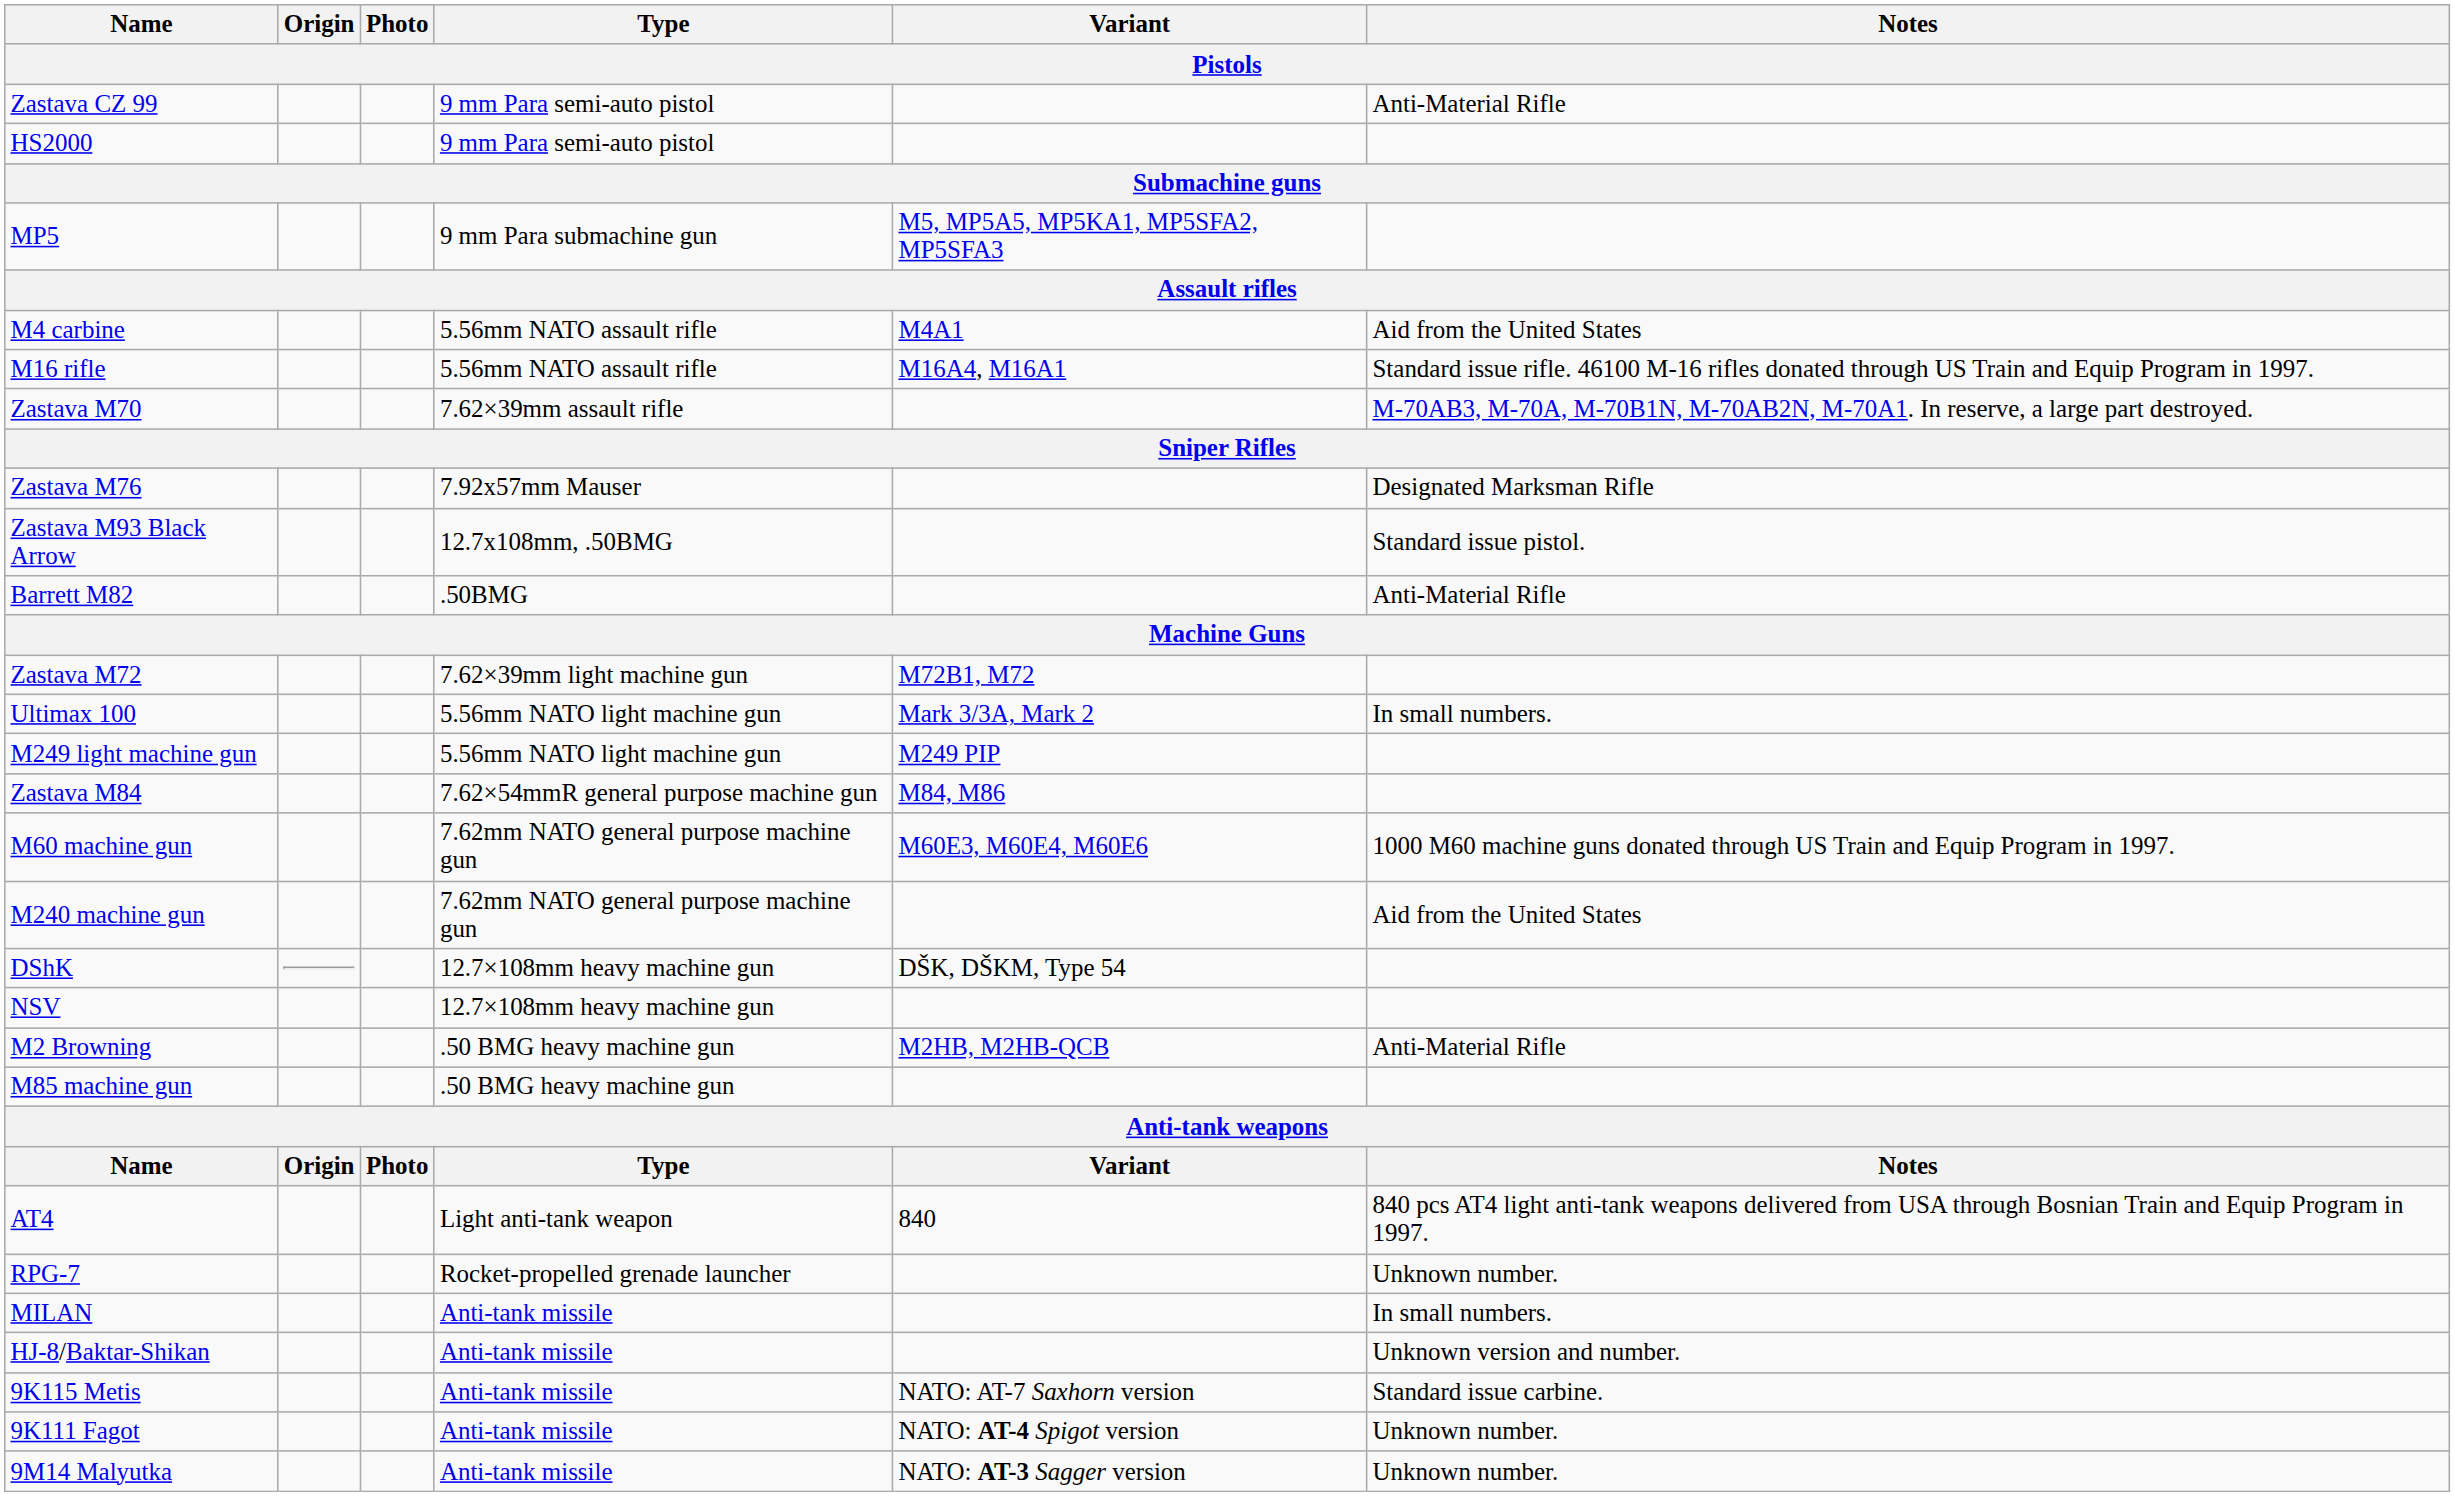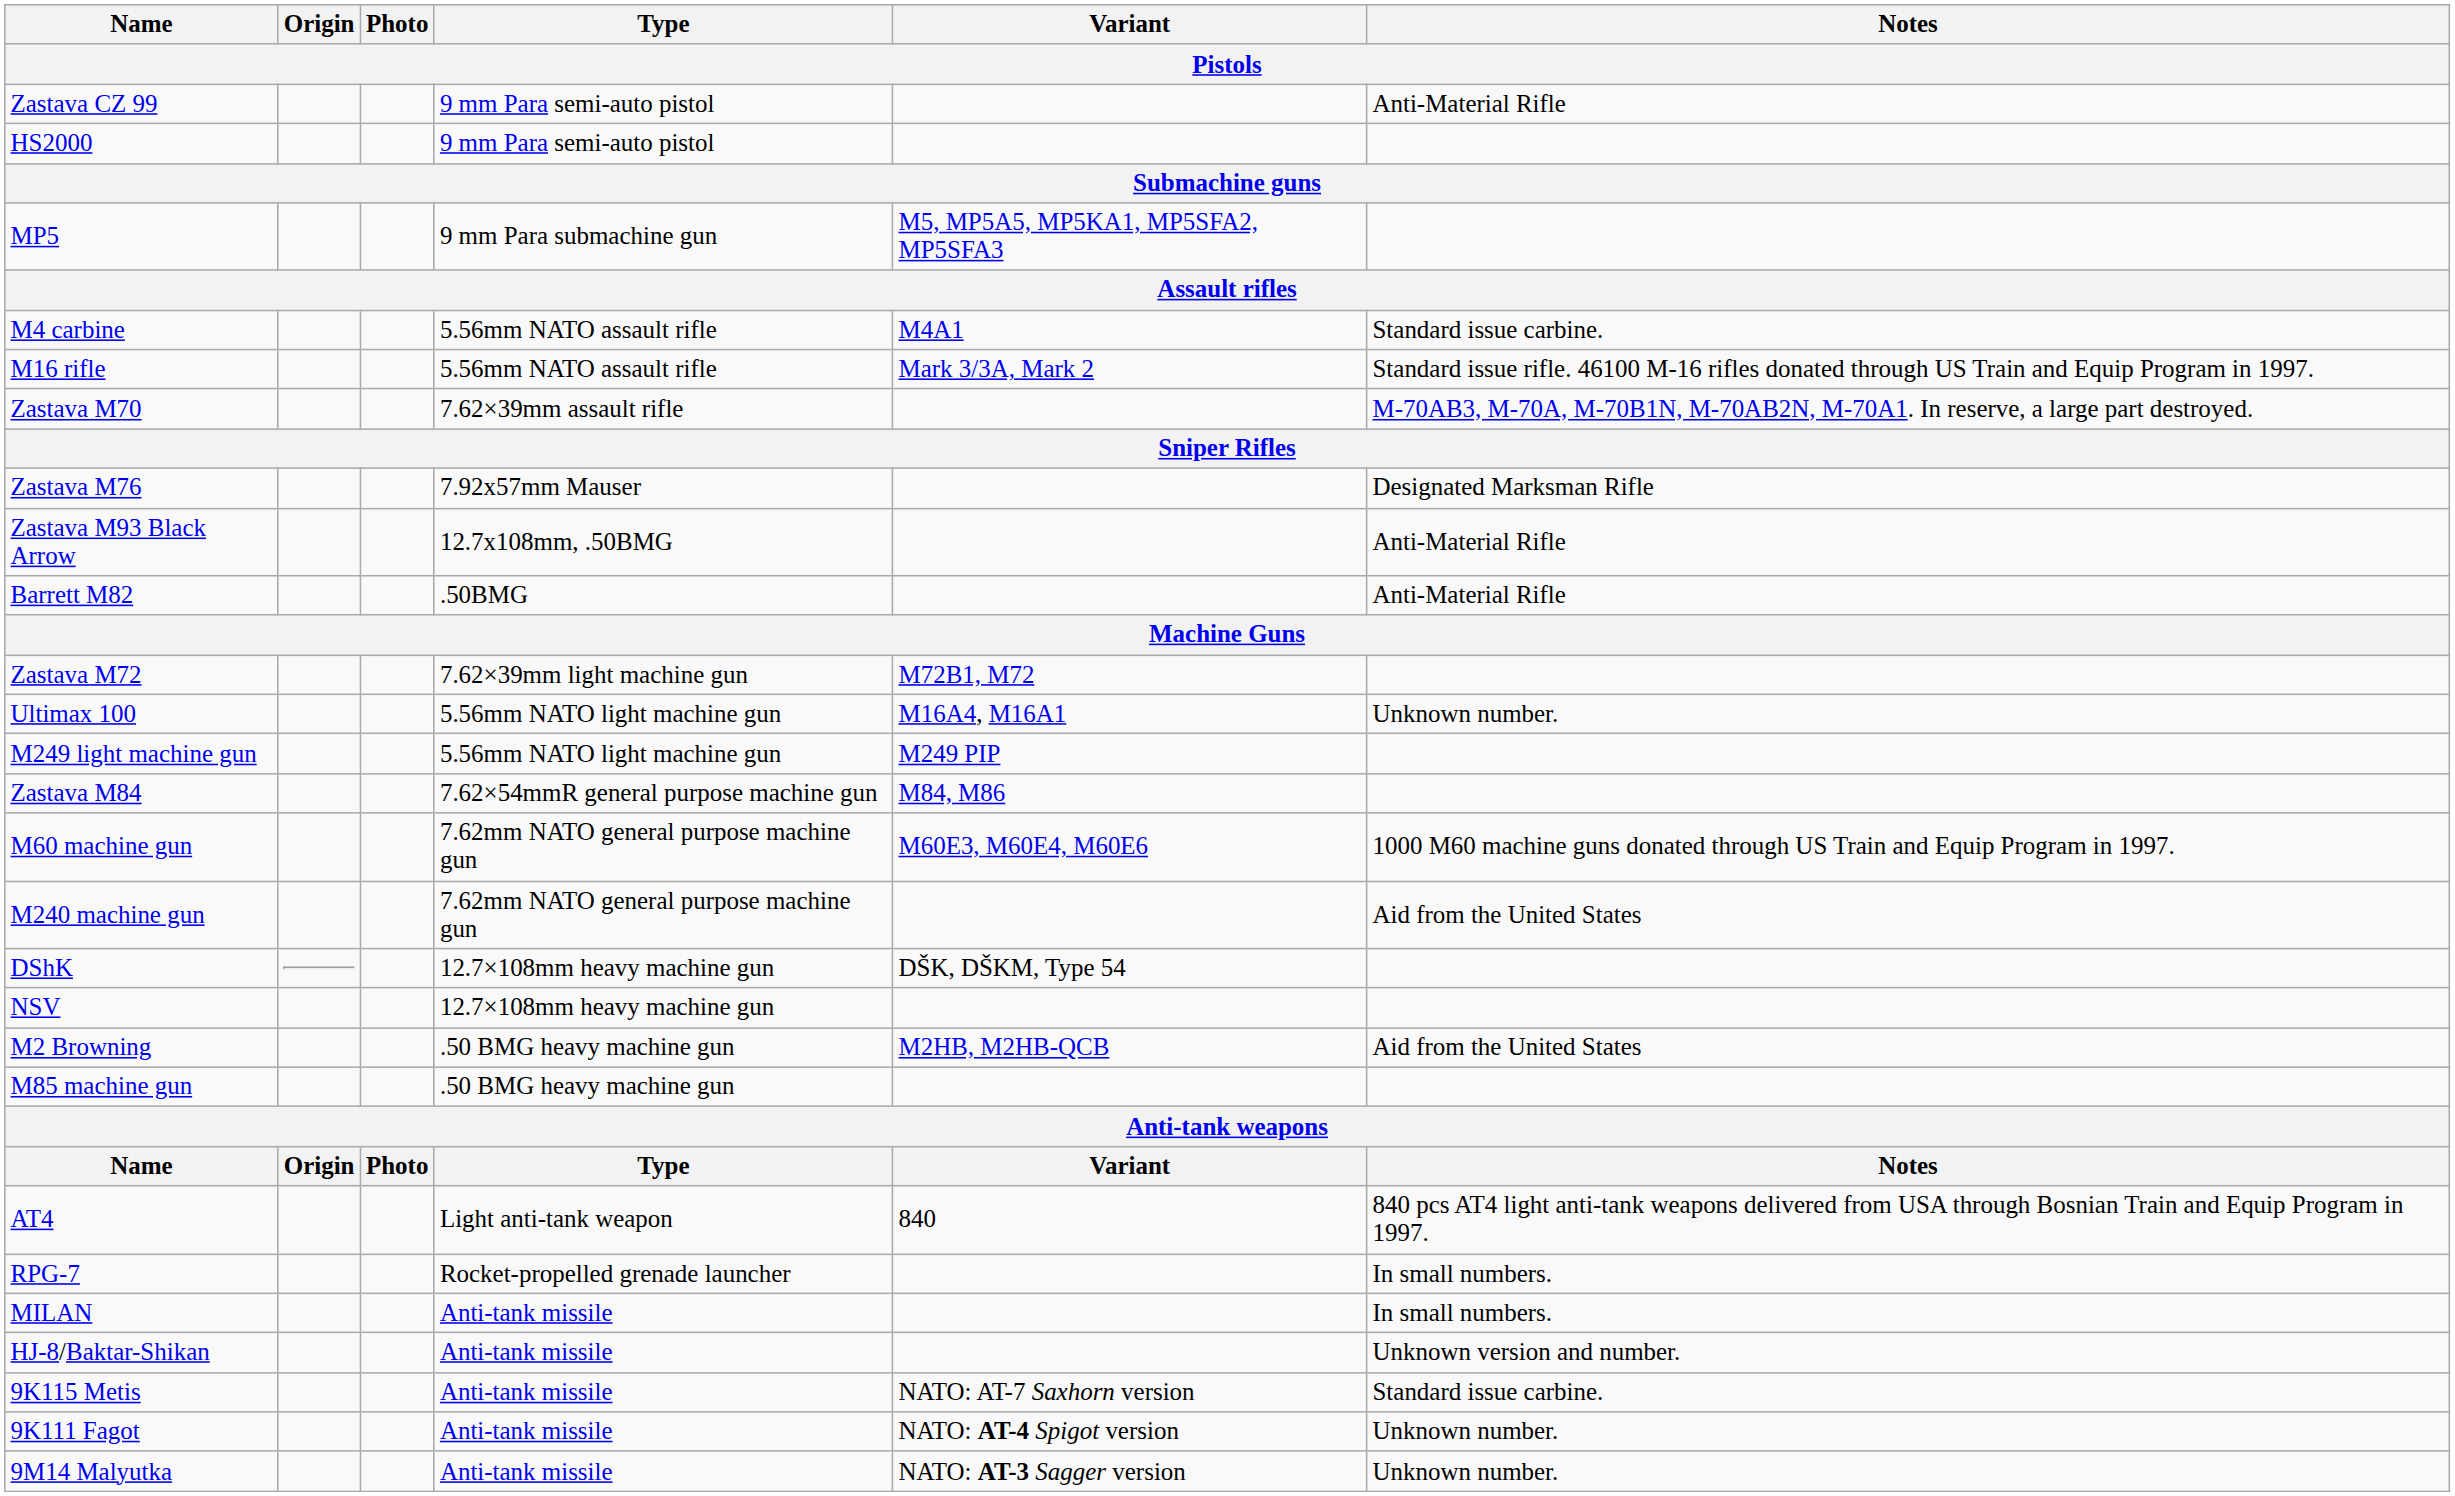(1507, 329) Aid from the United States -> (1488, 329) Standard issue carbine.
(982, 369) M16A4, M16A1 -> (996, 369) Mark 3/3A, Mark 2
(1479, 541) Standard issue pistol. -> (1469, 541) Anti-Material Rifle
(996, 713) Mark 3/3A, Mark 2 -> (982, 713) M16A4, M16A1
(1462, 713) In small numbers. -> (1465, 713) Unknown number.
(1469, 1047) Anti-Material Rifle -> (1507, 1047) Aid from the United States
(1465, 1273) Unknown number. -> (1462, 1273) In small numbers.
